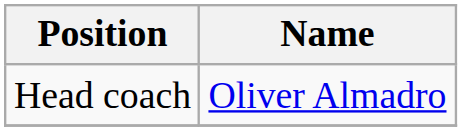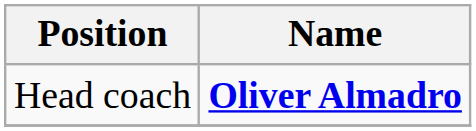(327, 94) normal -> (335, 94) bold
